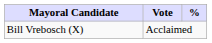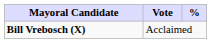(45, 30) normal -> (46, 30) bold
